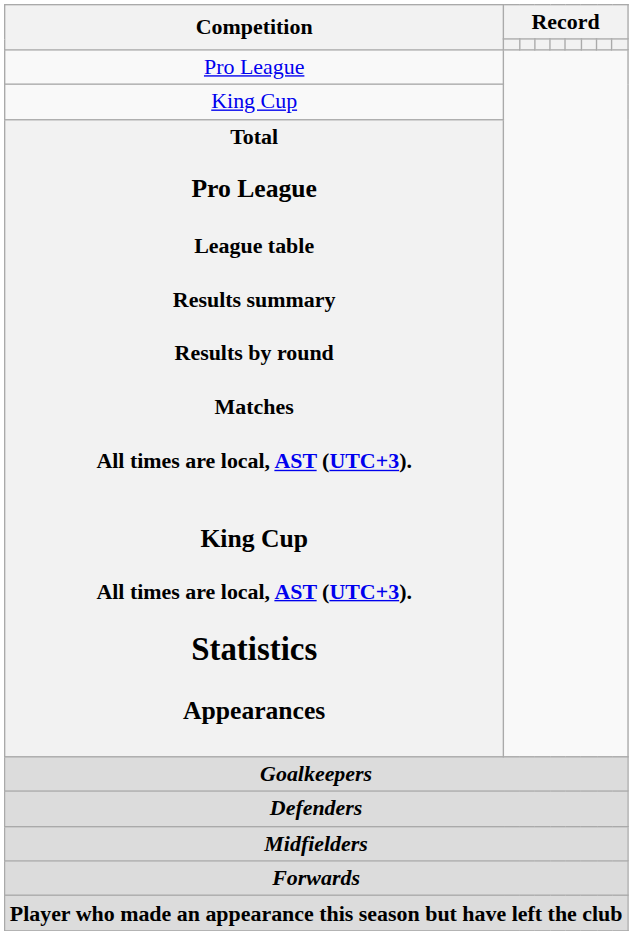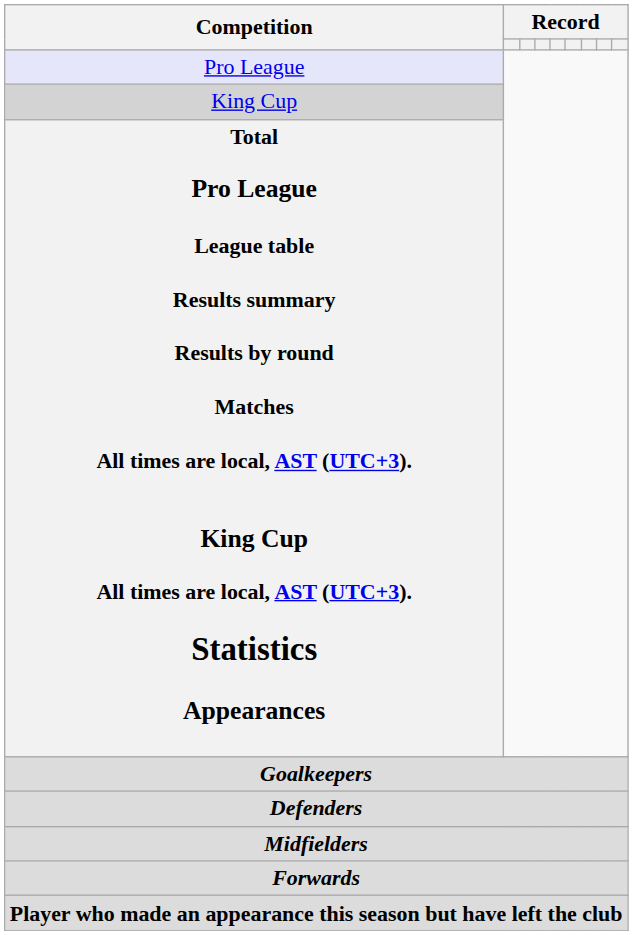(254, 66) no background -> (254, 66) lavender background
(254, 101) no background -> (254, 101) lightgrey background
